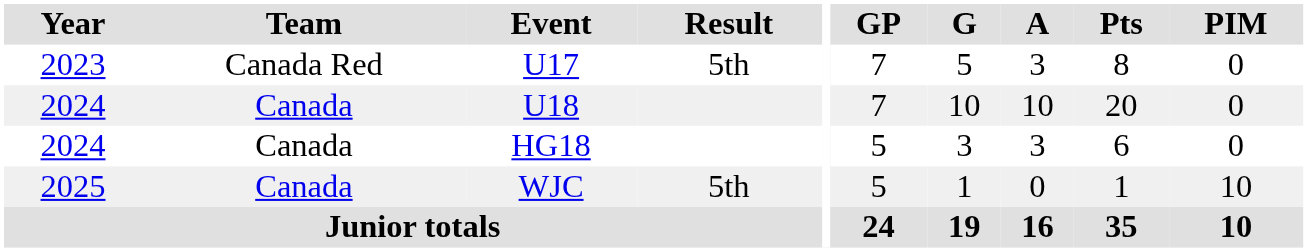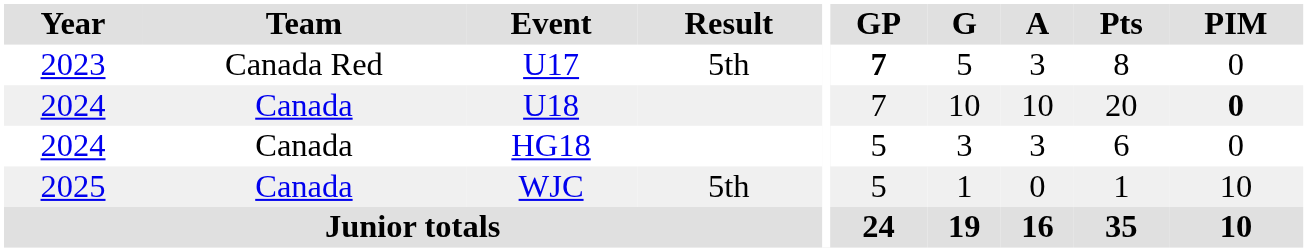(879, 64) normal -> (879, 64) bold
(1236, 104) normal -> (1236, 104) bold
